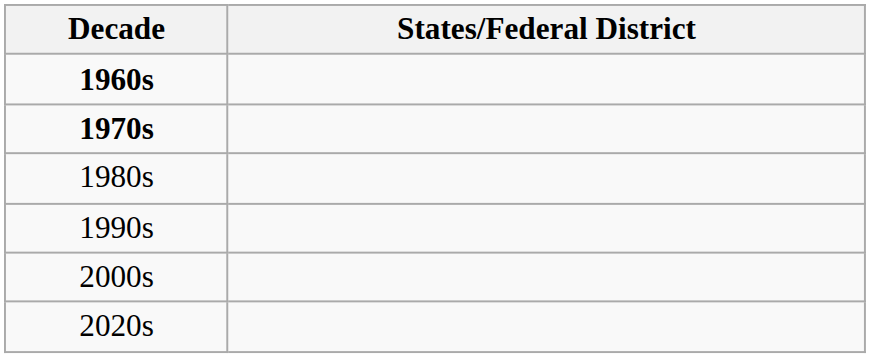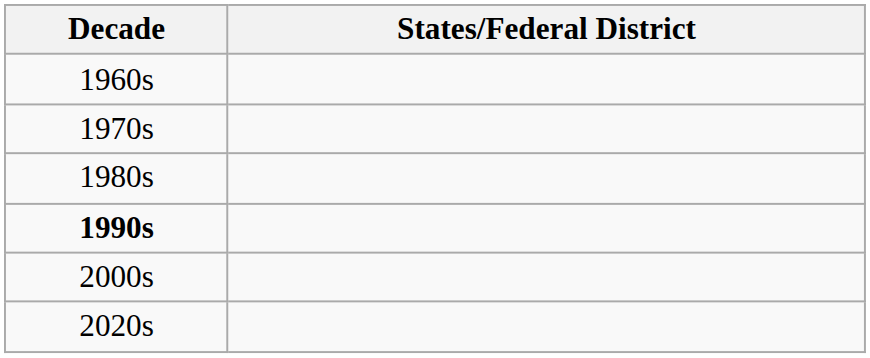(117, 78) bold -> (117, 78) normal
(117, 128) bold -> (117, 128) normal
(117, 227) normal -> (117, 227) bold
